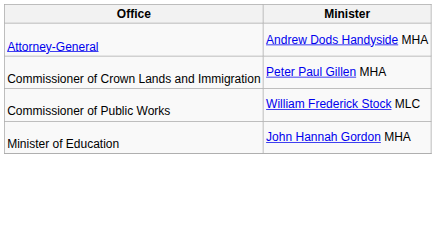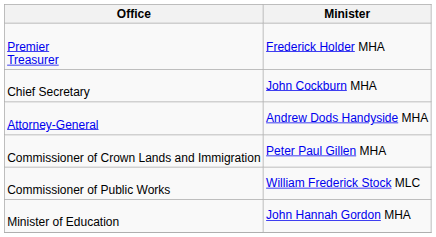+ row: (33, 53)
+ row: (48, 92)
